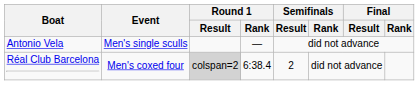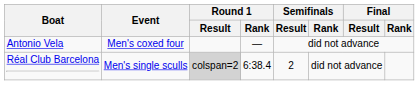(146, 44) Men's single sculls -> (146, 44) Men's coxed four
(146, 66) Men's coxed four -> (146, 66) Men's single sculls
